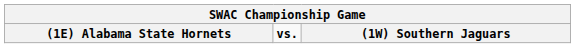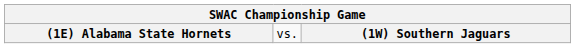(287, 33) bold -> (287, 33) normal
